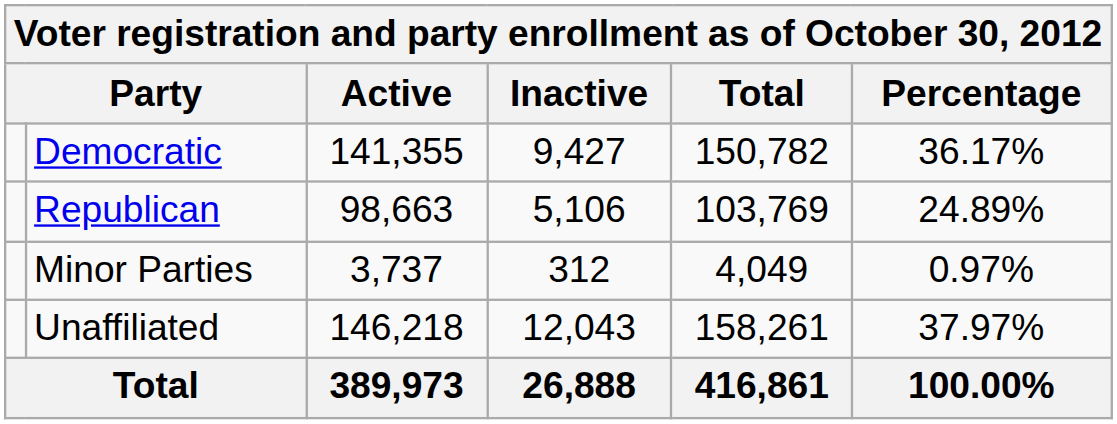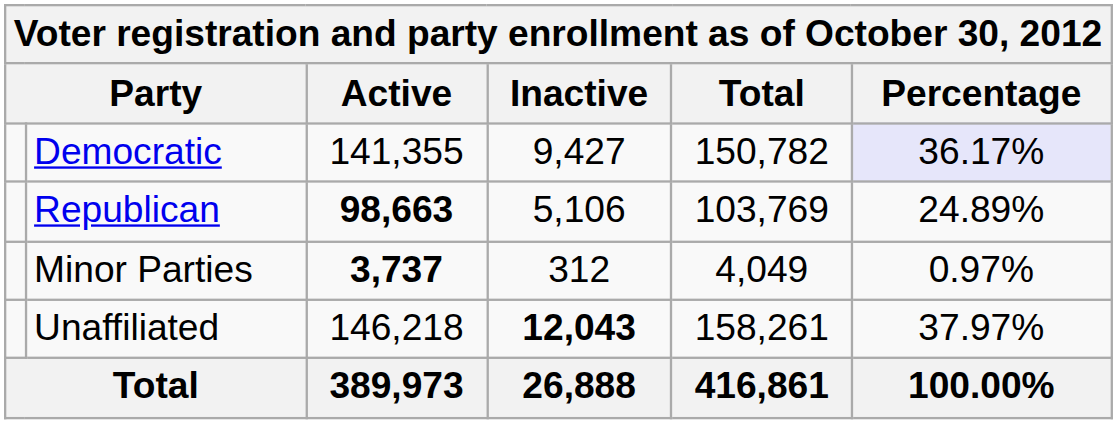(981, 151) no background -> (981, 151) lavender background
(396, 210) normal -> (396, 210) bold
(396, 269) normal -> (396, 269) bold
(579, 328) normal -> (579, 328) bold
